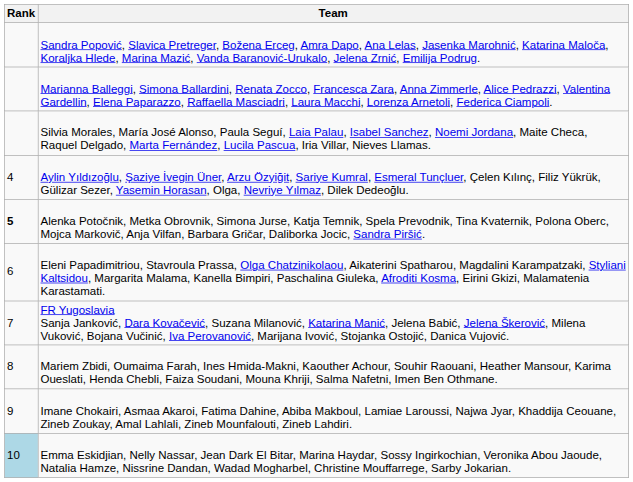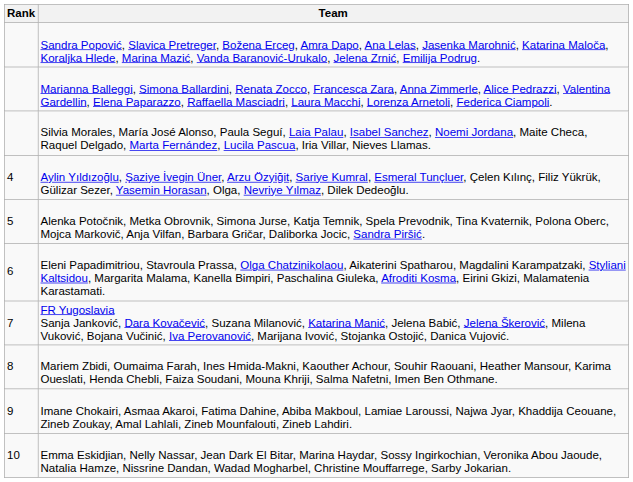(10, 221) bold -> (10, 221) normal
(13, 455) lightblue background -> (13, 455) no background
